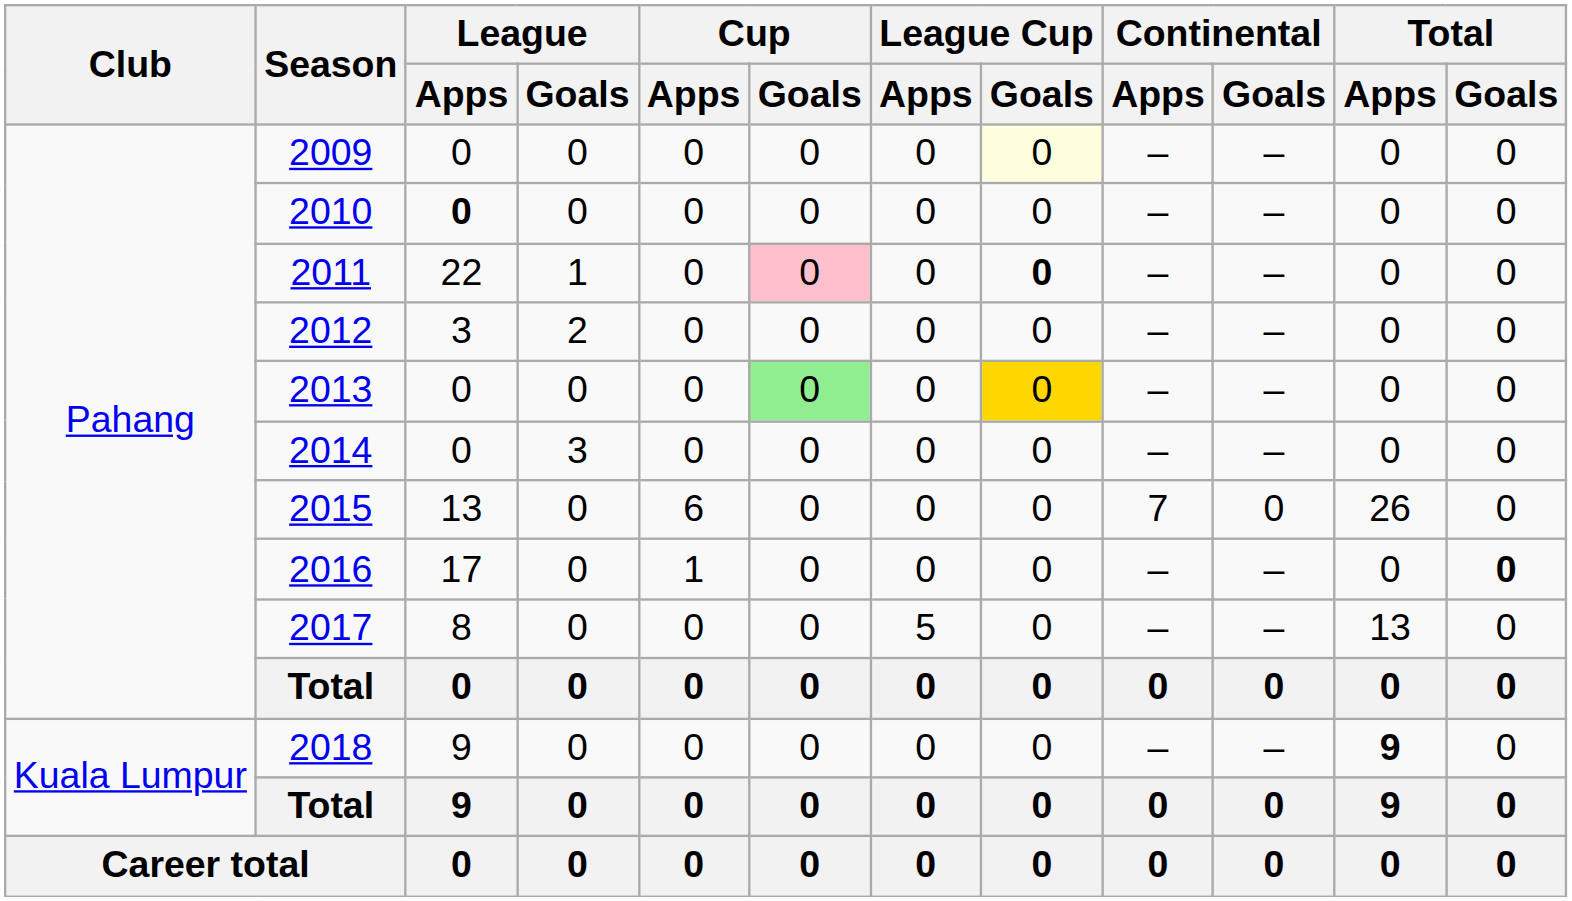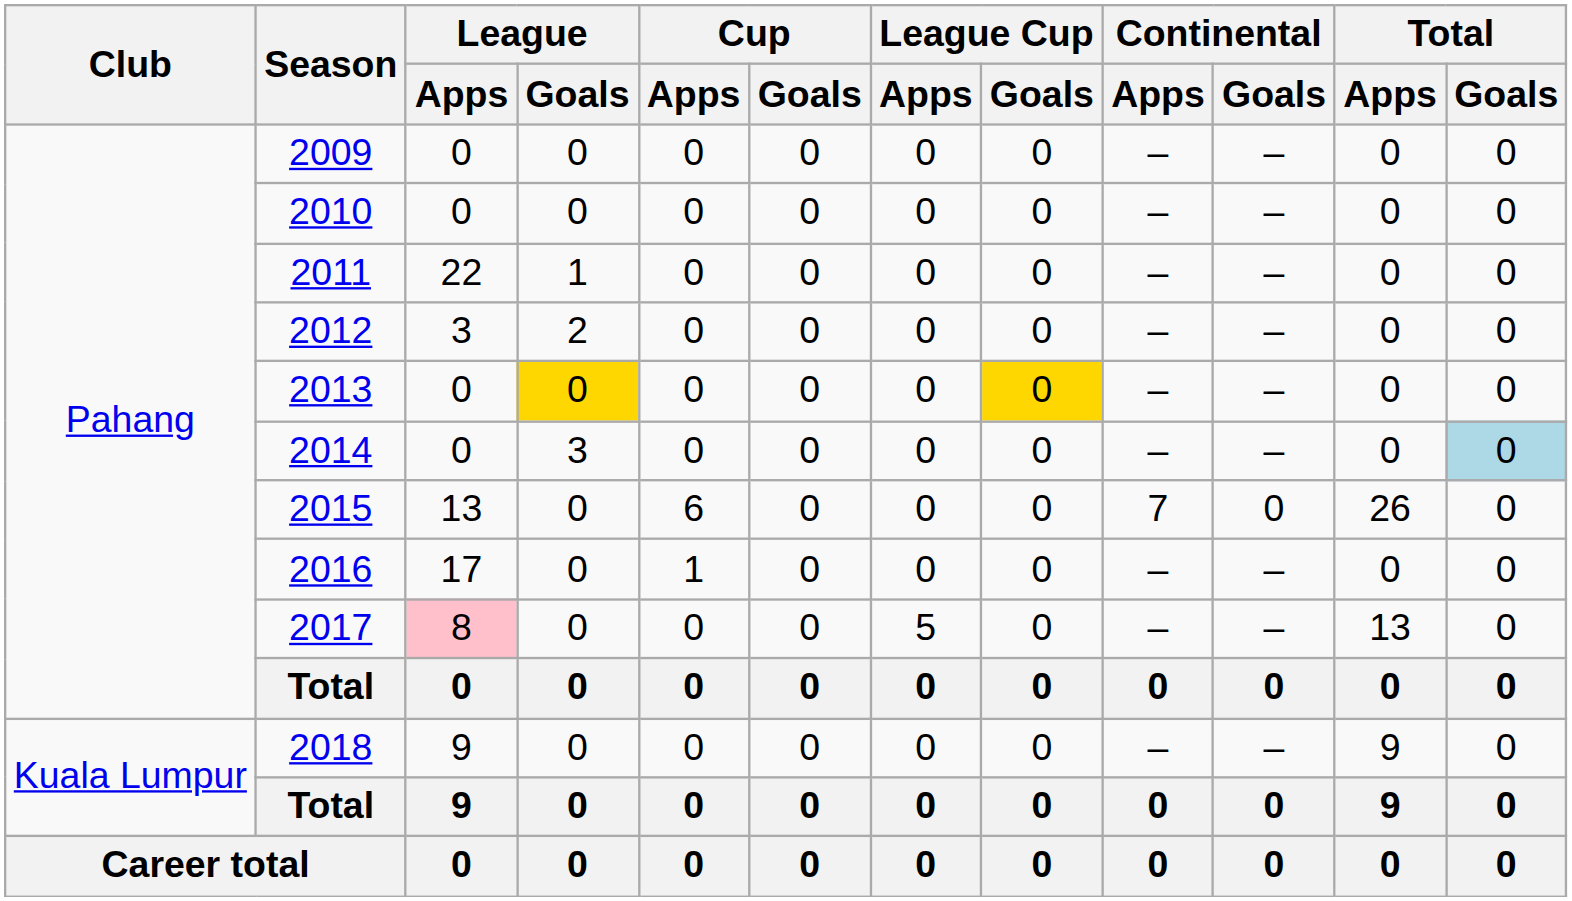(1042, 152) lightyellow background -> (1042, 152) no background
(461, 212) bold -> (461, 212) normal
(810, 271) pink background -> (810, 271) no background
(1042, 271) bold -> (1042, 271) normal
(578, 390) no background -> (578, 390) gold background
(810, 390) lightgreen background -> (810, 390) no background
(1506, 449) no background -> (1506, 449) lightblue background
(1506, 568) bold -> (1506, 568) normal
(461, 627) no background -> (461, 627) pink background
(1390, 746) bold -> (1390, 746) normal
